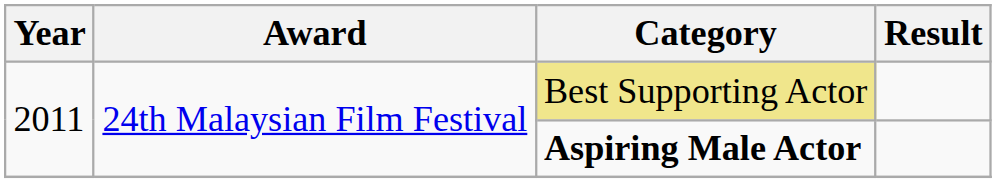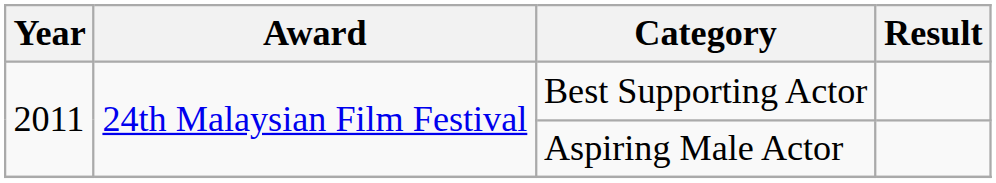(706, 90) khaki background -> (706, 90) no background
(703, 147) bold -> (694, 147) normal
